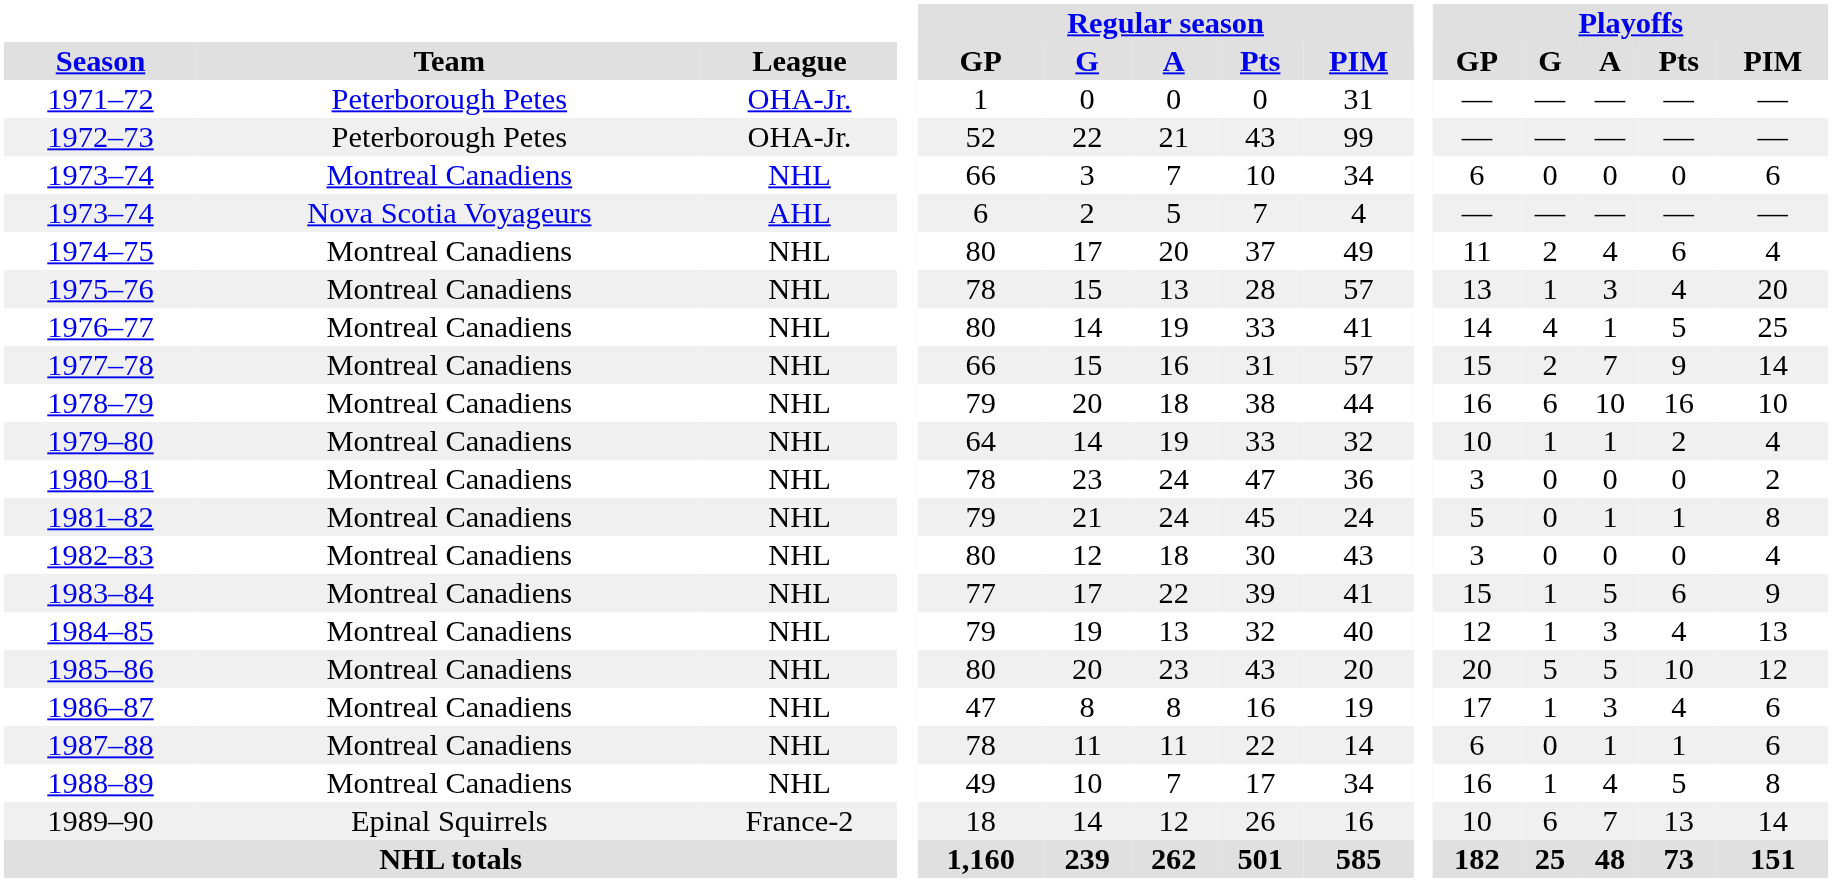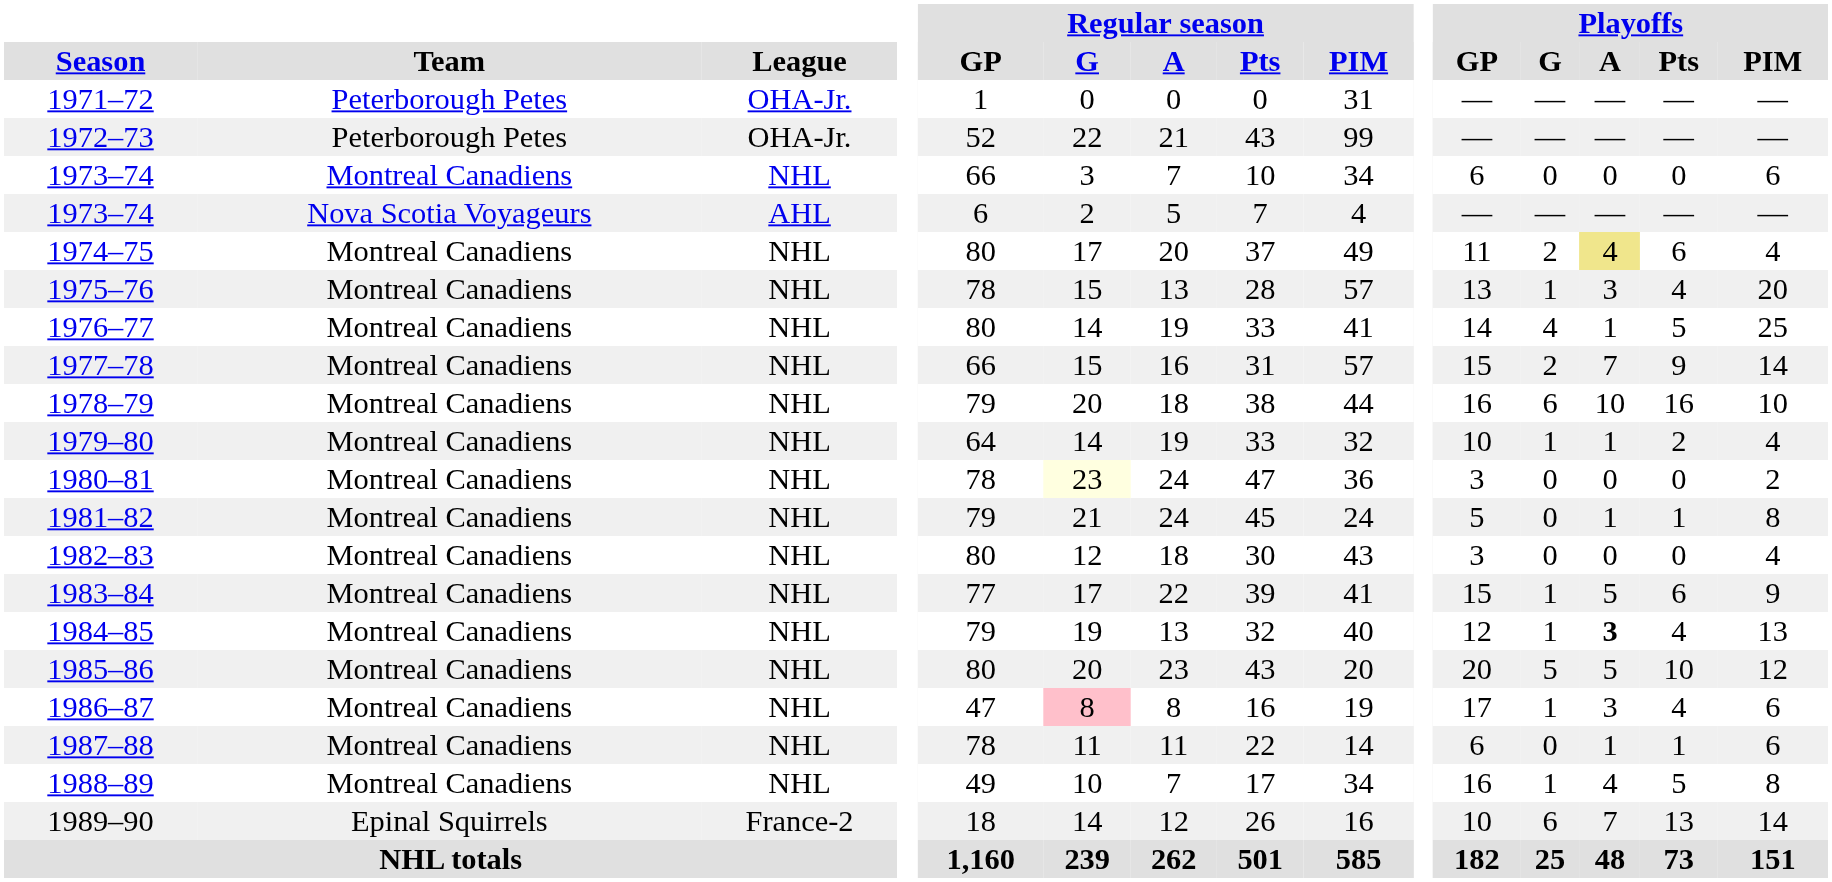(1610, 250) no background -> (1610, 250) khaki background
(1087, 478) no background -> (1087, 478) lightyellow background
(1610, 630) normal -> (1610, 630) bold
(1087, 706) no background -> (1087, 706) pink background
